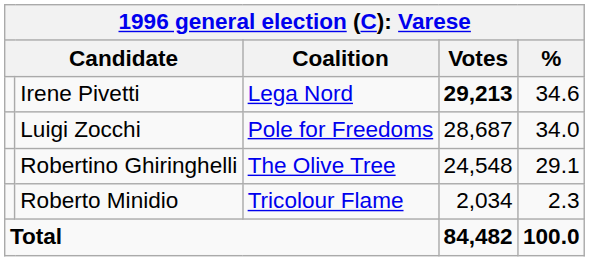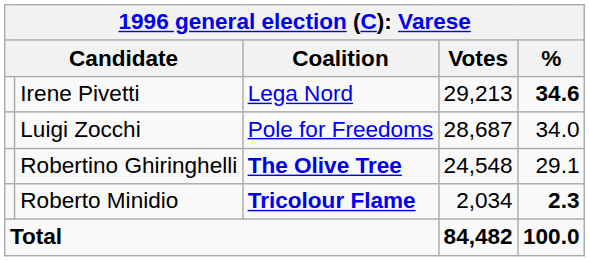(478, 93) bold -> (478, 93) normal
(558, 93) normal -> (558, 93) bold
(322, 165) normal -> (325, 165) bold
(326, 201) normal -> (332, 201) bold
(564, 201) normal -> (564, 201) bold
